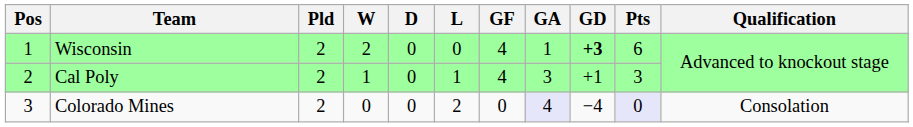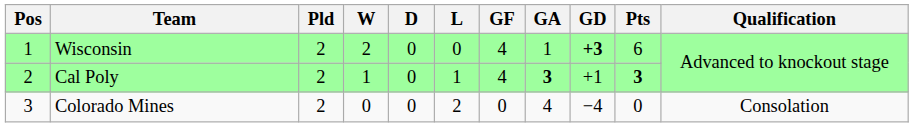(547, 77) normal -> (547, 77) bold
(638, 77) normal -> (638, 77) bold
(547, 106) lavender background -> (547, 106) no background
(638, 106) lavender background -> (638, 106) no background
